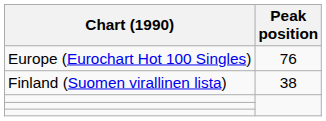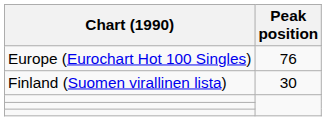(288, 82) 38 -> (288, 82) 30
